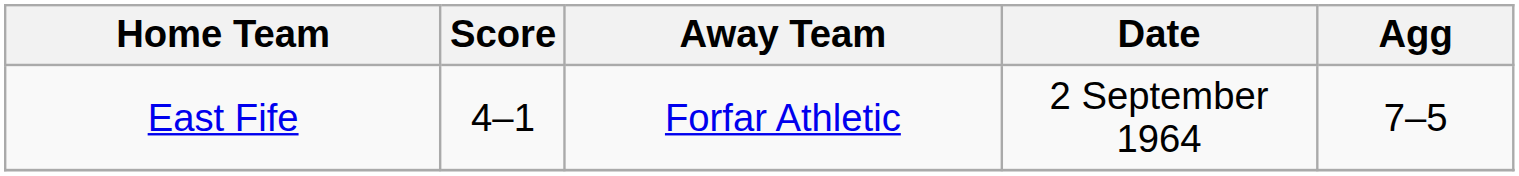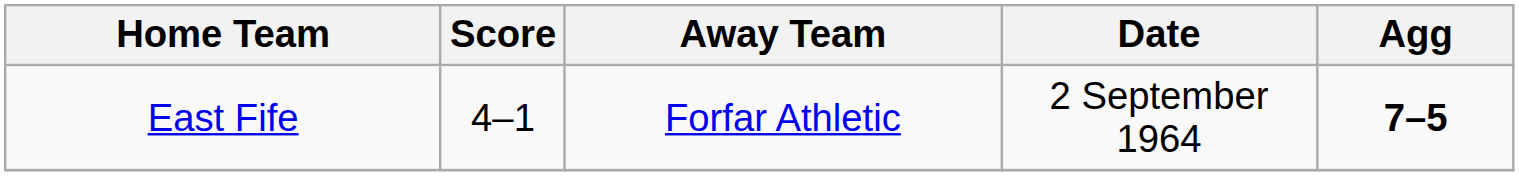(1416, 116) normal -> (1416, 116) bold
